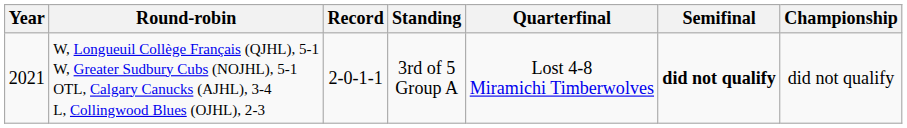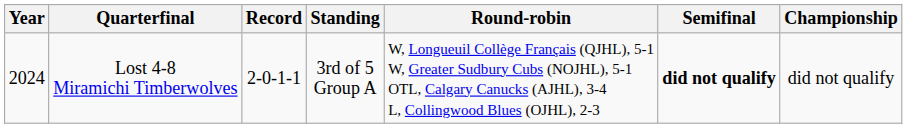columns swapped: (186, 18) <-> (562, 18)
(27, 78) 2021 -> (27, 78) 2024
